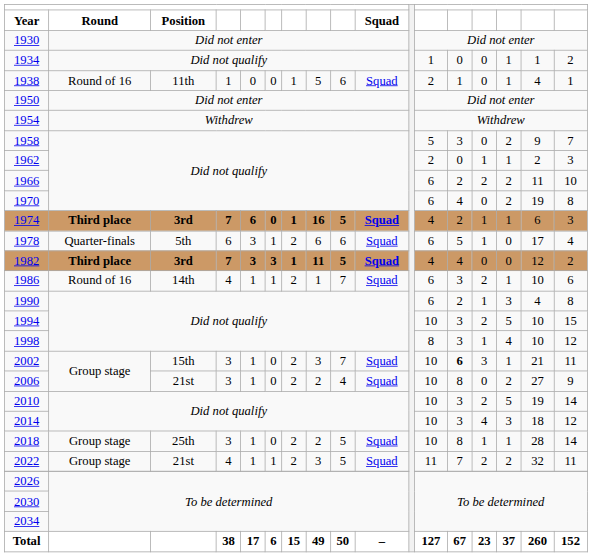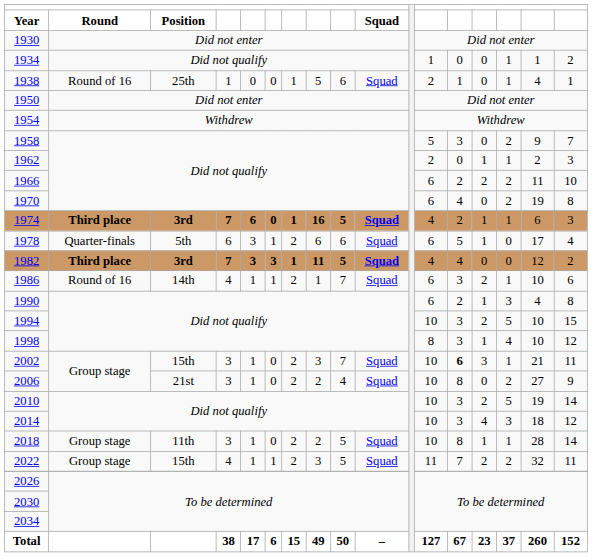(183, 80) 11th -> (183, 80) 25th
(183, 441) 25th -> (183, 441) 11th
(183, 461) 21st -> (183, 461) 15th
